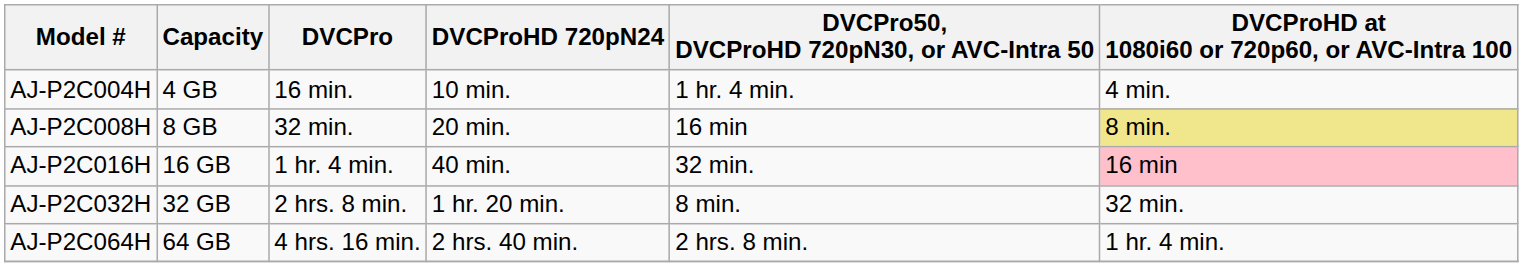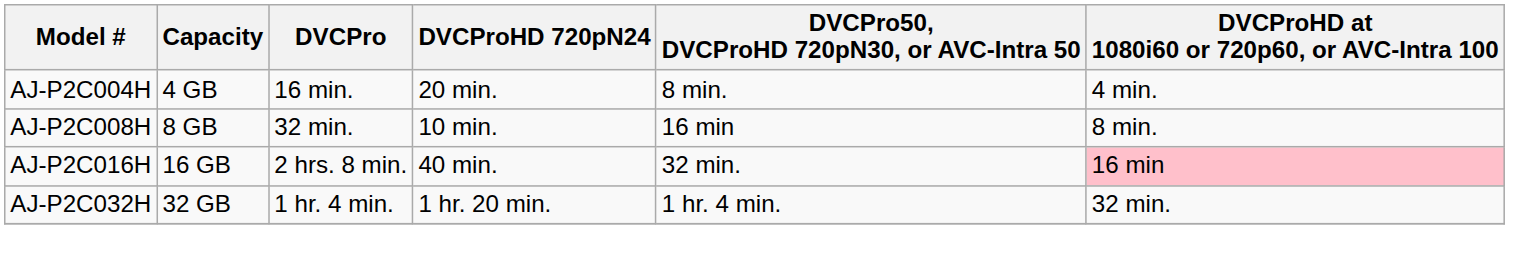(471, 89) 10 min. -> (458, 89) 20 min.
(735, 89) 1 hr. 4 min. -> (695, 89) 8 min.
(471, 127) 20 min. -> (458, 127) 10 min.
(1138, 127) khaki background -> (1125, 127) no background
(334, 165) 1 hr. 4 min. -> (341, 165) 2 hrs. 8 min.
(341, 204) 2 hrs. 8 min. -> (334, 204) 1 hr. 4 min.
(708, 204) 8 min. -> (722, 204) 1 hr. 4 min.
- row: (81, 242)
